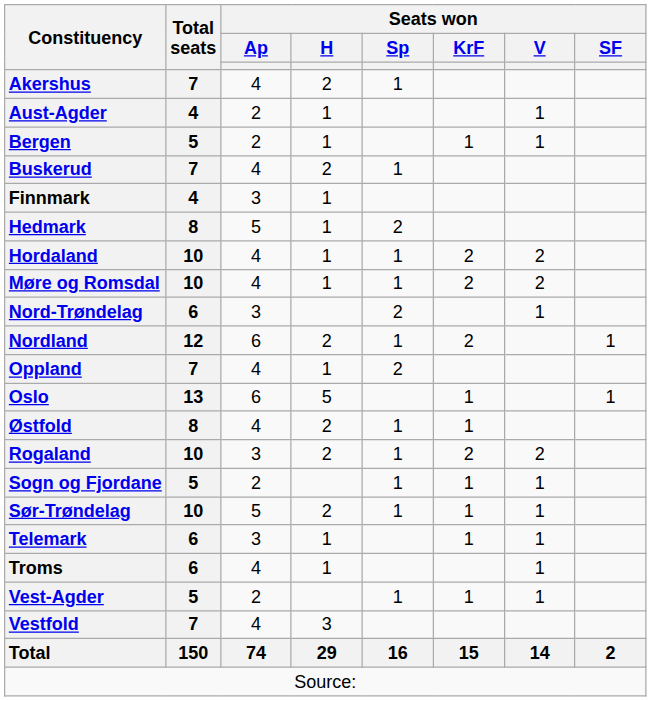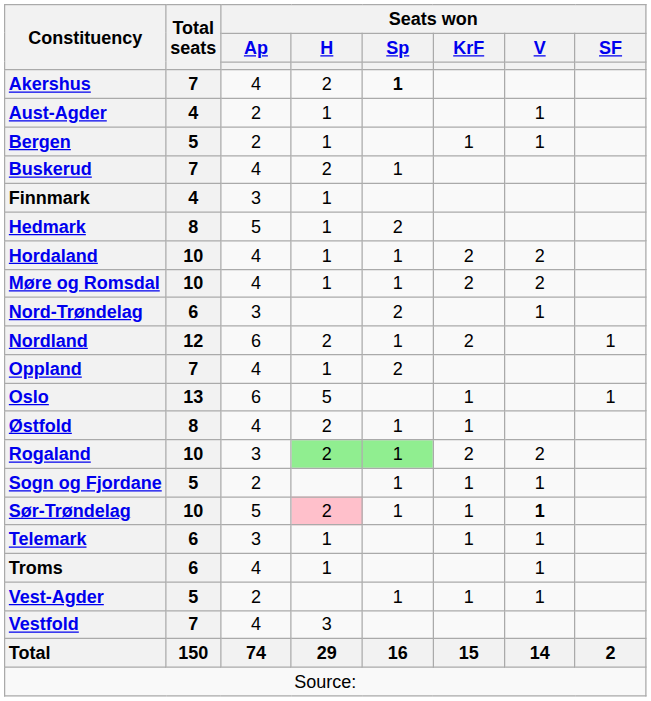(398, 85) normal -> (398, 85) bold
(327, 454) no background -> (327, 454) lightgreen background
(398, 454) no background -> (398, 454) lightgreen background
(327, 511) no background -> (327, 511) pink background
(540, 511) normal -> (540, 511) bold
